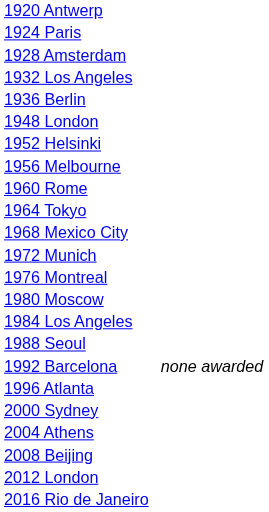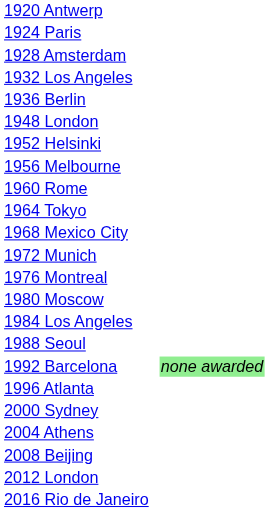(212, 366) no background -> (212, 366) lightgreen background
